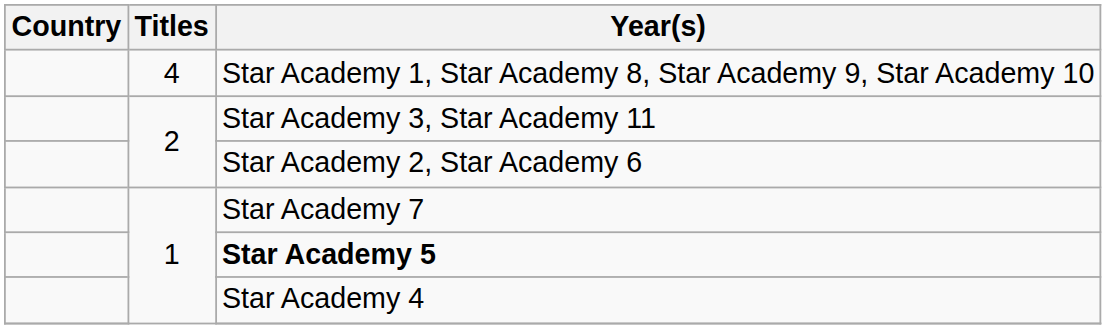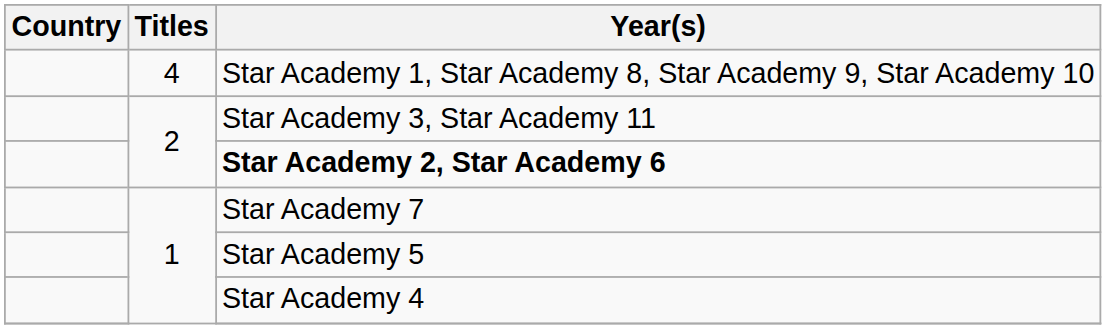(432, 163) normal -> (444, 163) bold
(329, 254) bold -> (323, 254) normal
